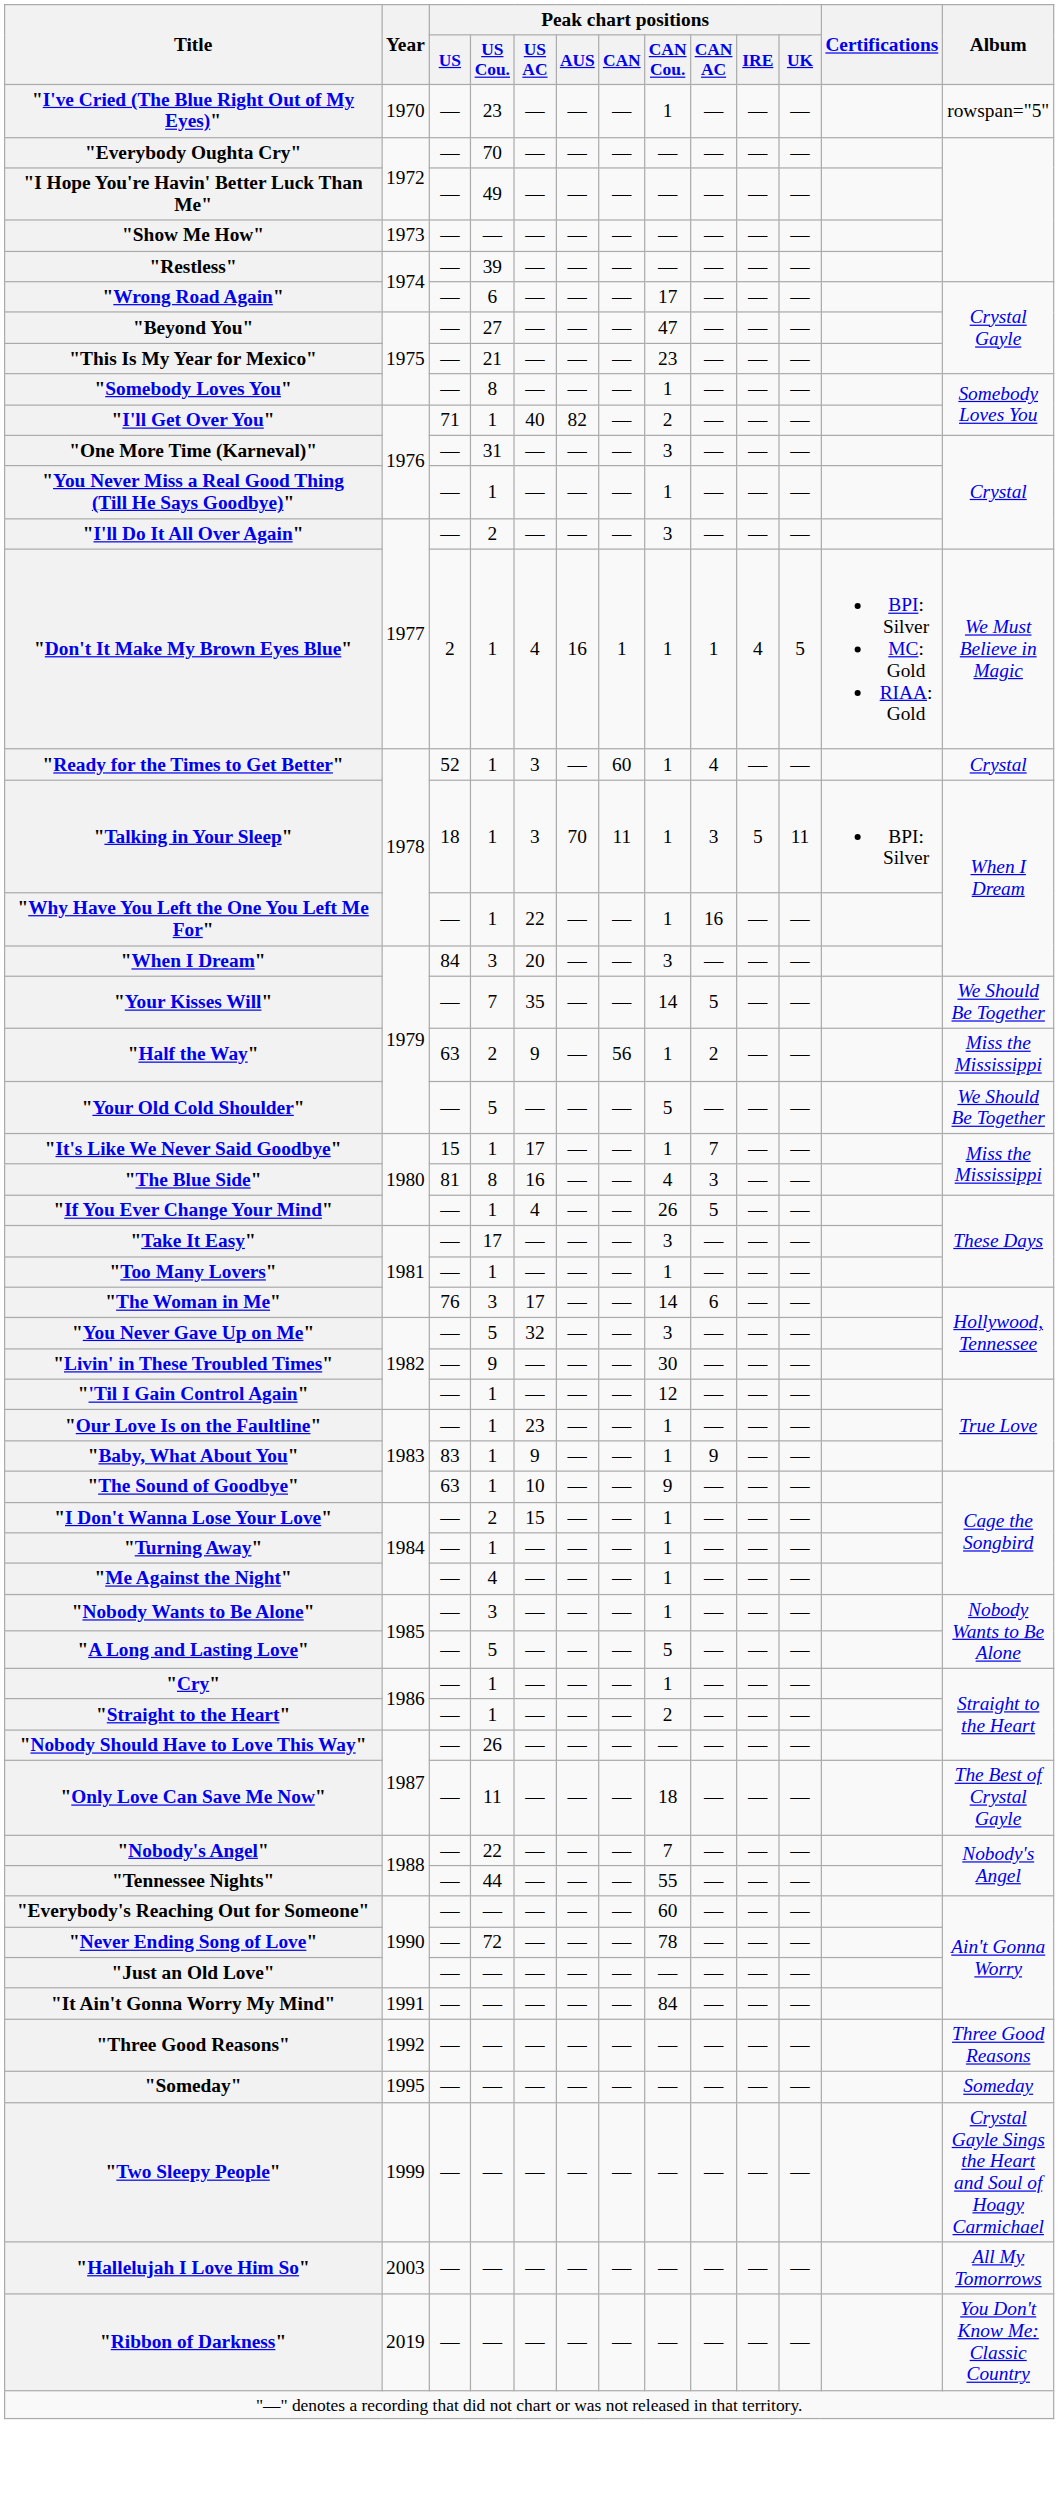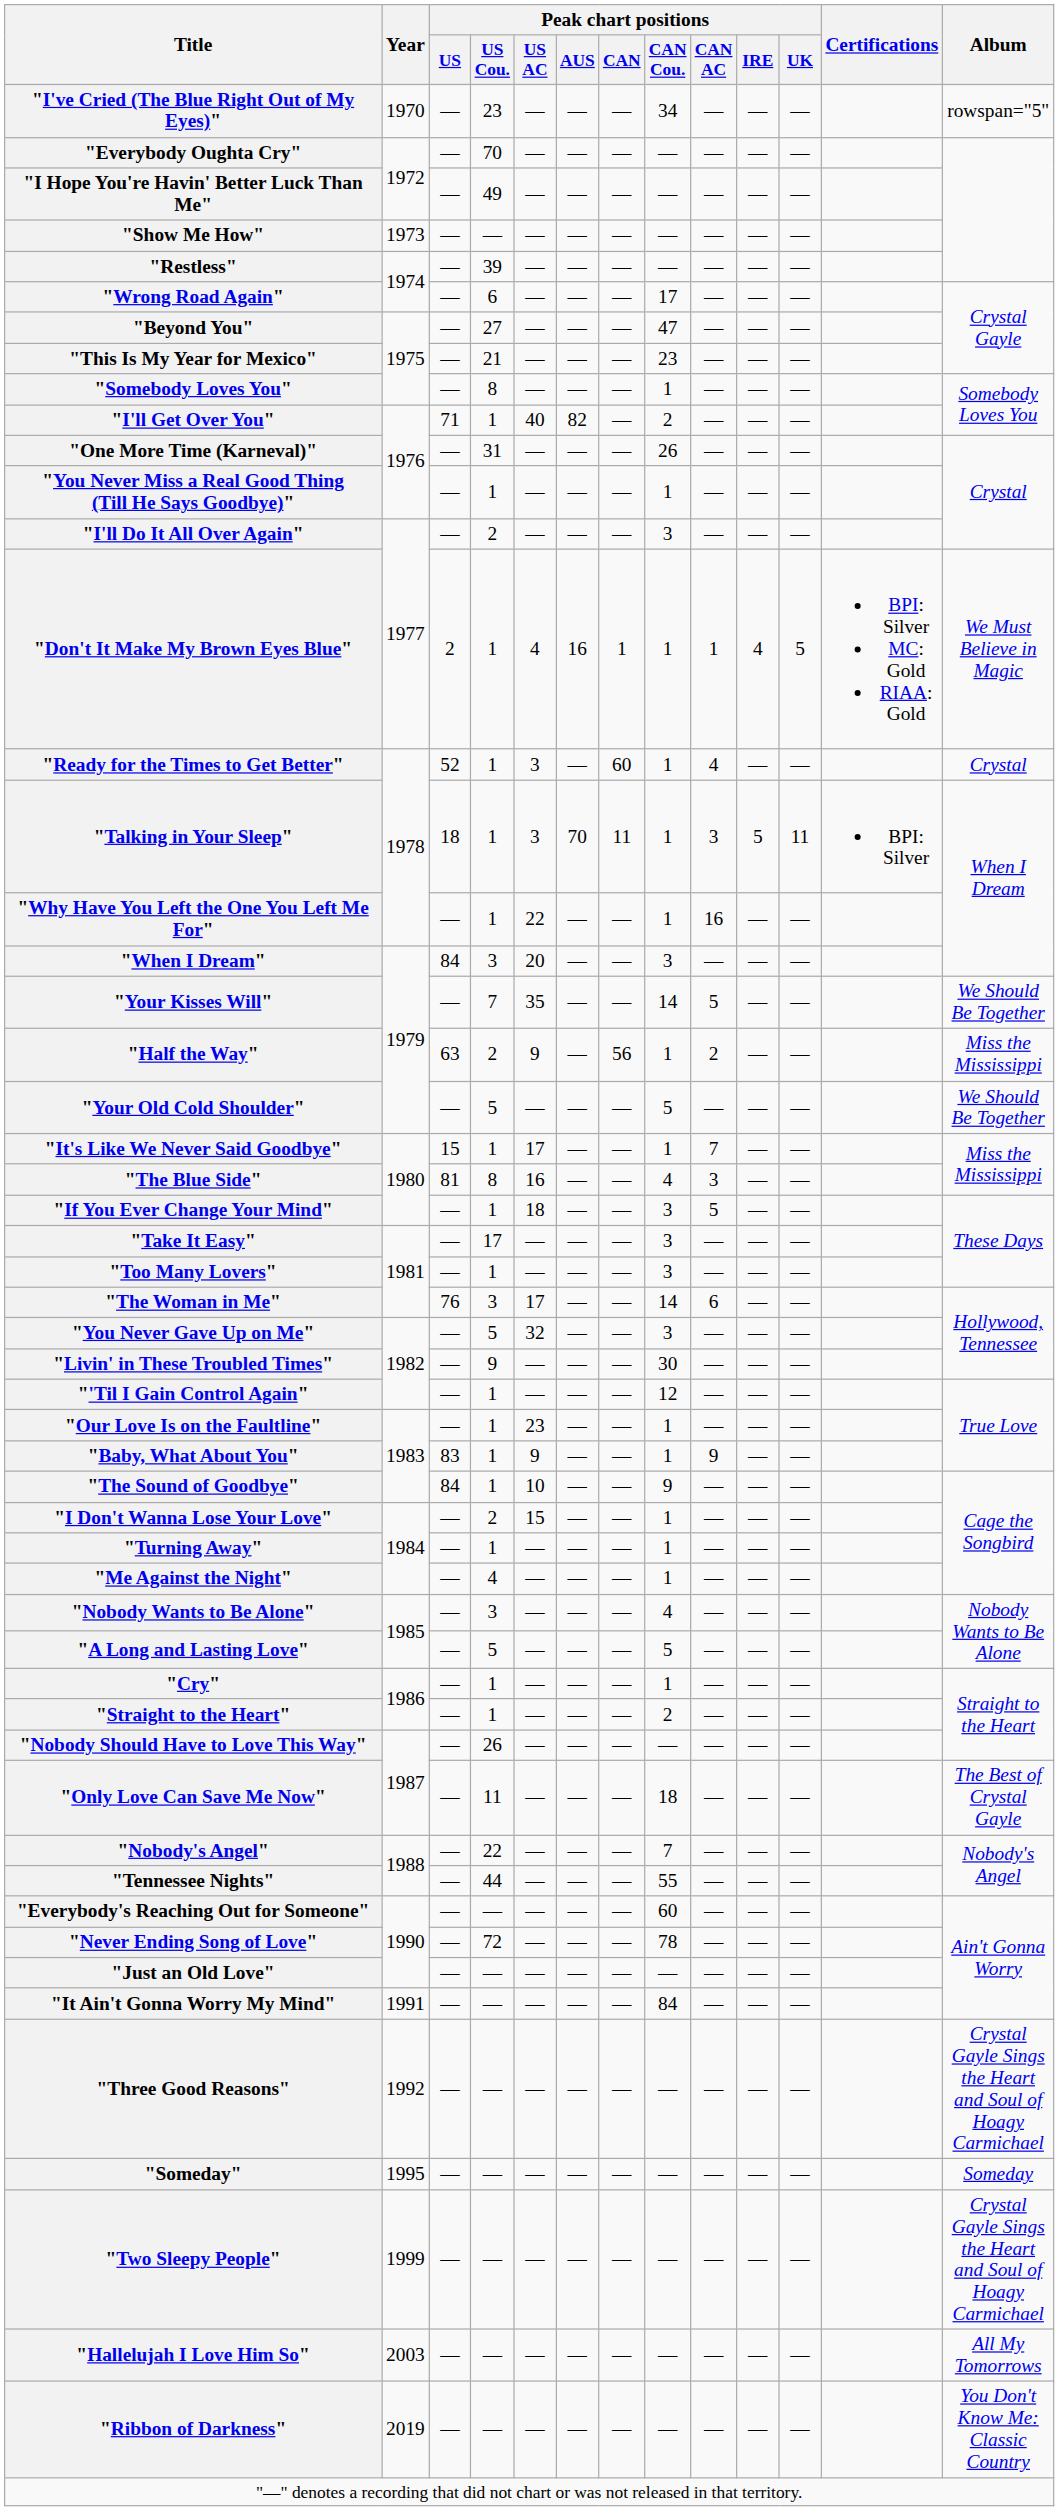(668, 110) 1 -> (668, 110) 34
(668, 450) 3 -> (668, 450) 26
(535, 1210) 4 -> (535, 1210) 18
(668, 1210) 26 -> (668, 1210) 3
(668, 1271) 1 -> (668, 1271) 3
(450, 1486) 63 -> (450, 1486) 84
(668, 1612) 1 -> (668, 1612) 4
(998, 2045) Three Good Reasons -> (998, 2088) Crystal Gayle Sings the Heart and Soul of Hoagy Carmichael
